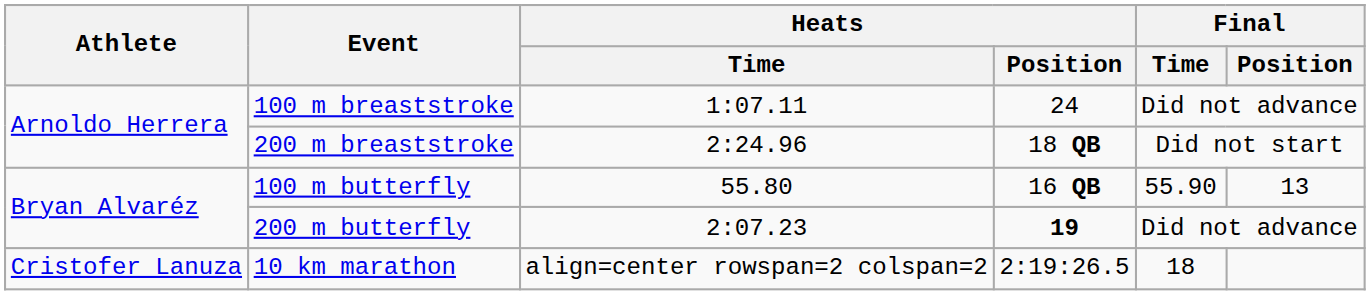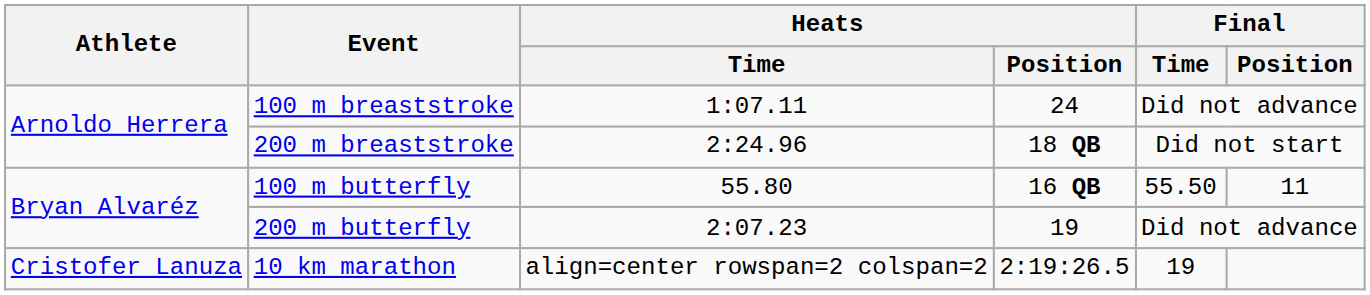(1181, 187) 55.90 -> (1181, 187) 55.50
(1295, 187) 13 -> (1295, 187) 11
(1064, 227) bold -> (1064, 227) normal
(1181, 268) 18 -> (1181, 268) 19
